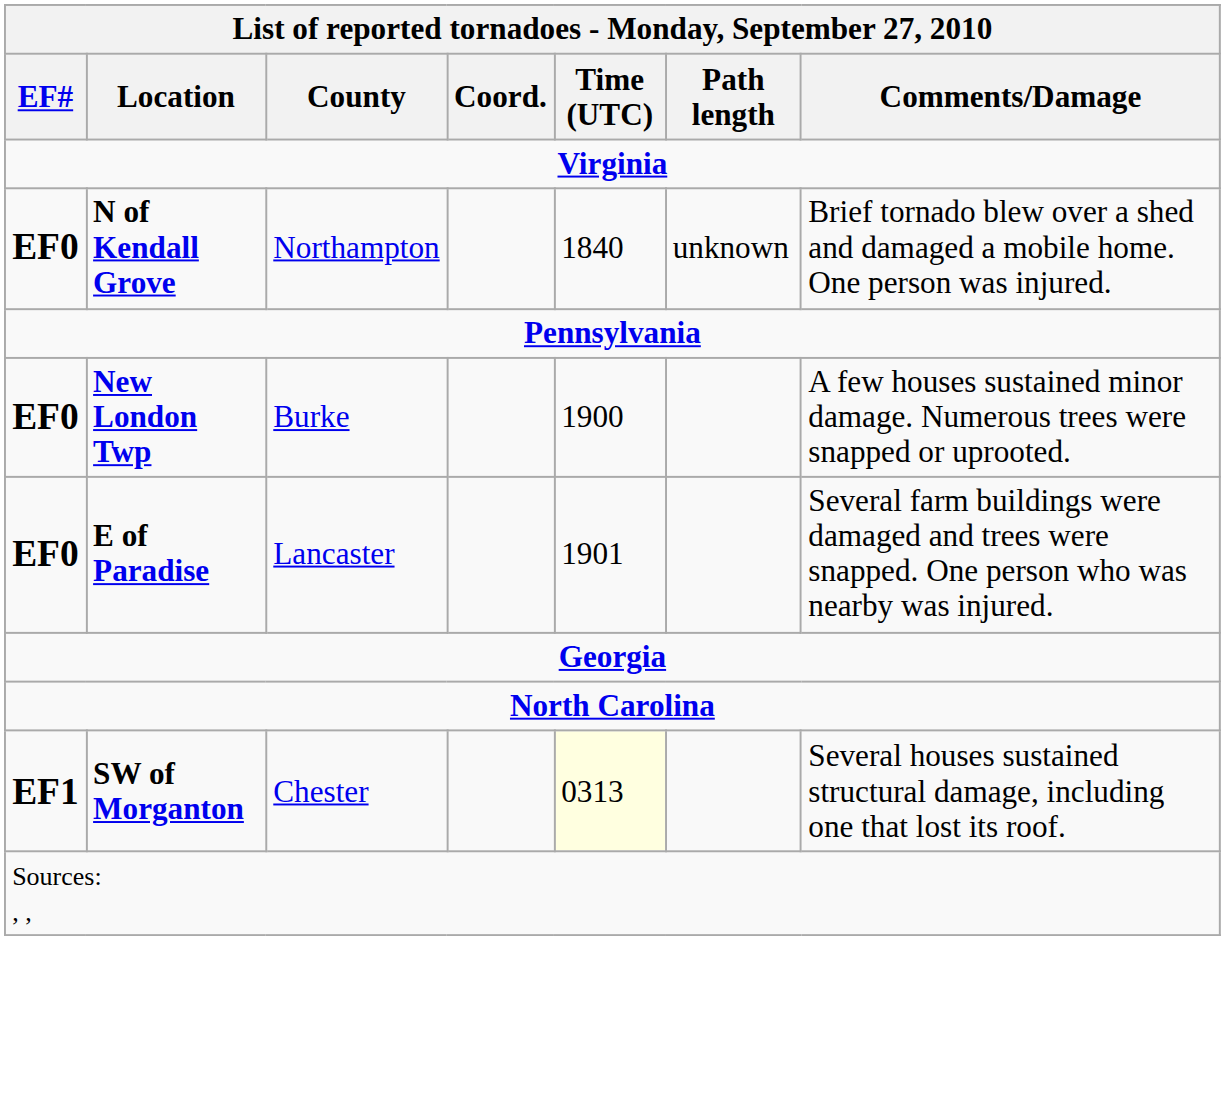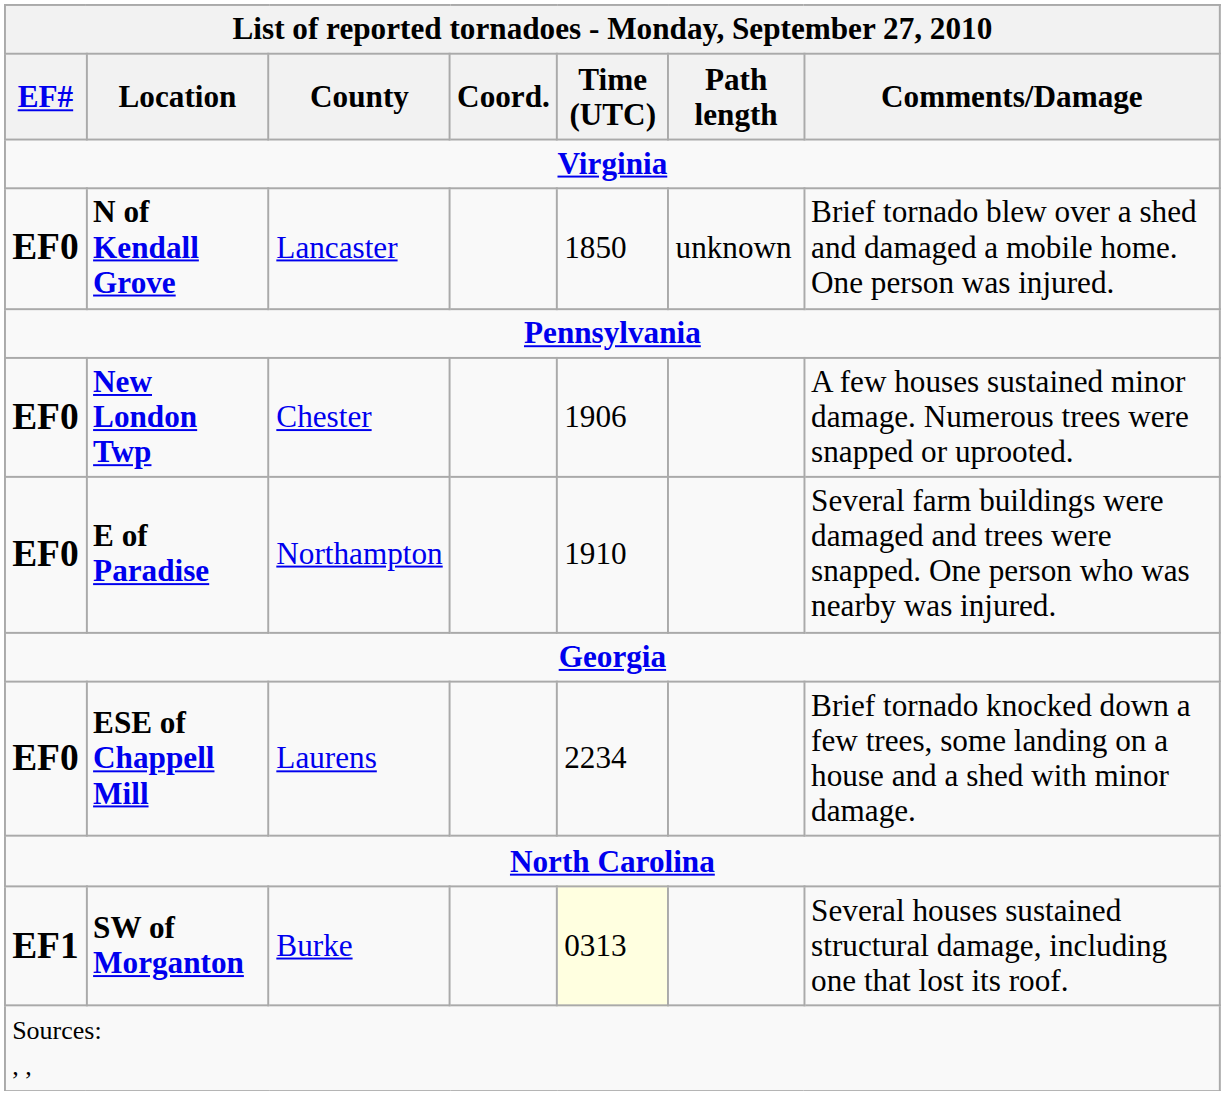(356, 247) Northampton -> (337, 247) Lancaster
(592, 247) 1840 -> (595, 247) 1850
(311, 417) Burke -> (324, 417) Chester
(592, 417) 1900 -> (595, 417) 1906
(334, 554) Lancaster -> (360, 554) Northampton
(592, 554) 1901 -> (595, 554) 1910
+ row: (154, 758)
(321, 790) Chester -> (314, 945) Burke
